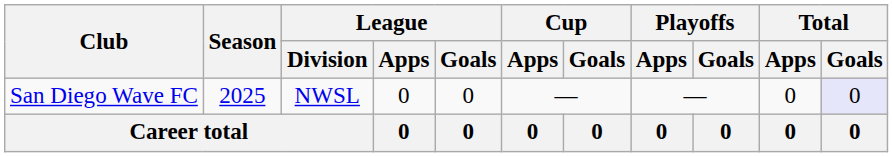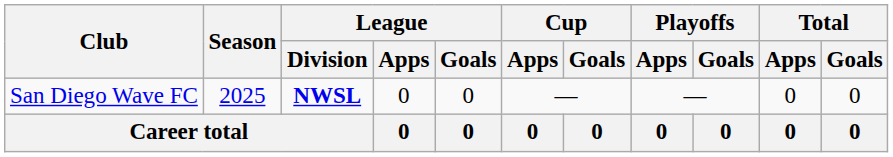(327, 95) normal -> (327, 95) bold
(855, 95) lavender background -> (855, 95) no background
